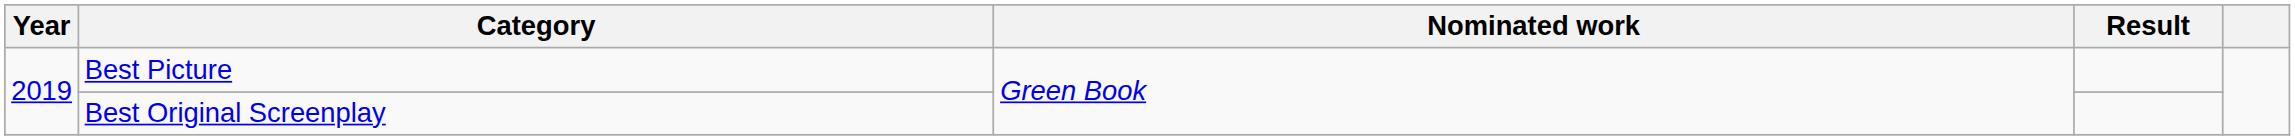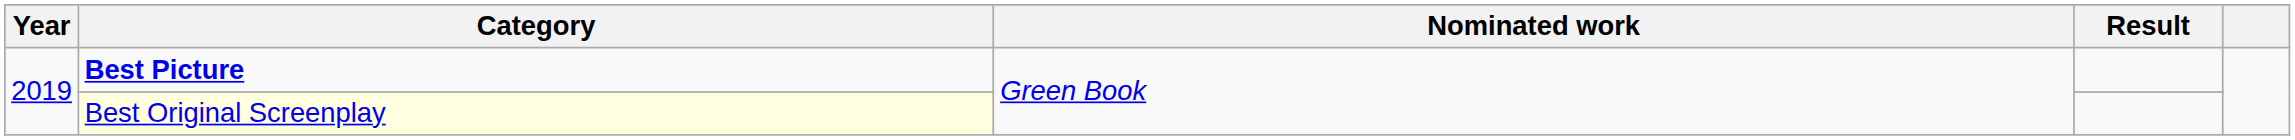(158, 69) normal -> (164, 69) bold
(235, 112) no background -> (235, 112) lightyellow background
